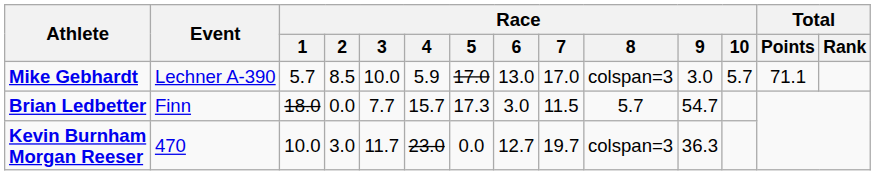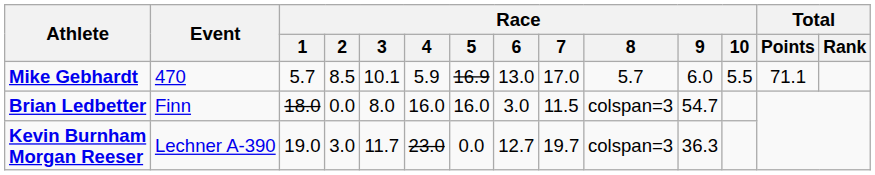(215, 77) Lechner A-390 -> (170, 77) 470
(382, 77) 10.0 -> (382, 77) 10.1
(472, 77) 17.0 -> (472, 77) 16.9
(631, 77) colspan=3 -> (631, 77) 5.7
(700, 77) 3.0 -> (700, 77) 6.0
(740, 77) 5.7 -> (740, 77) 5.5
(382, 106) 7.7 -> (382, 106) 8.0
(427, 106) 15.7 -> (427, 106) 16.0
(472, 106) 17.3 -> (472, 106) 16.0
(631, 106) 5.7 -> (631, 106) colspan=3
(170, 146) 470 -> (215, 146) Lechner A-390
(302, 146) 10.0 -> (302, 146) 19.0
